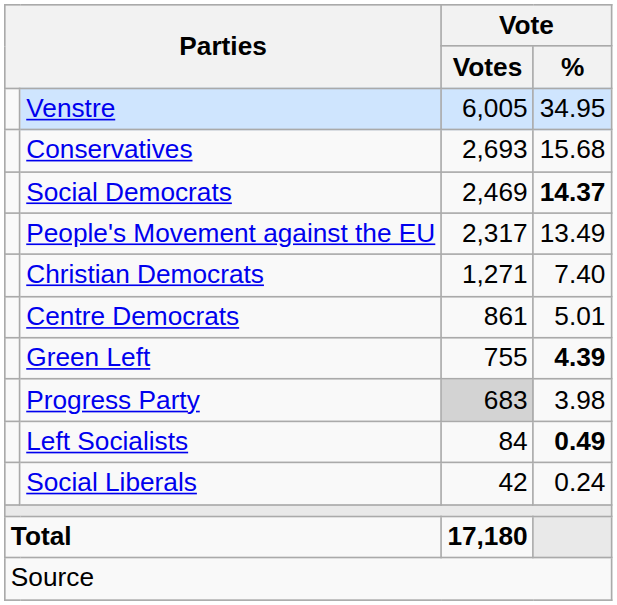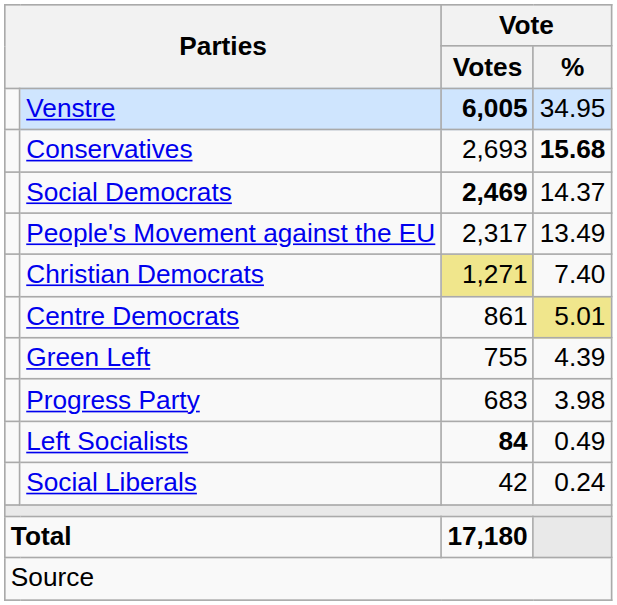(495, 108) normal -> (495, 108) bold
(573, 150) normal -> (573, 150) bold
(495, 191) normal -> (495, 191) bold
(573, 191) bold -> (573, 191) normal
(495, 274) no background -> (495, 274) khaki background
(580, 316) no background -> (580, 316) khaki background
(580, 358) bold -> (580, 358) normal
(506, 399) lightgrey background -> (506, 399) no background
(513, 441) normal -> (513, 441) bold
(580, 441) bold -> (580, 441) normal
